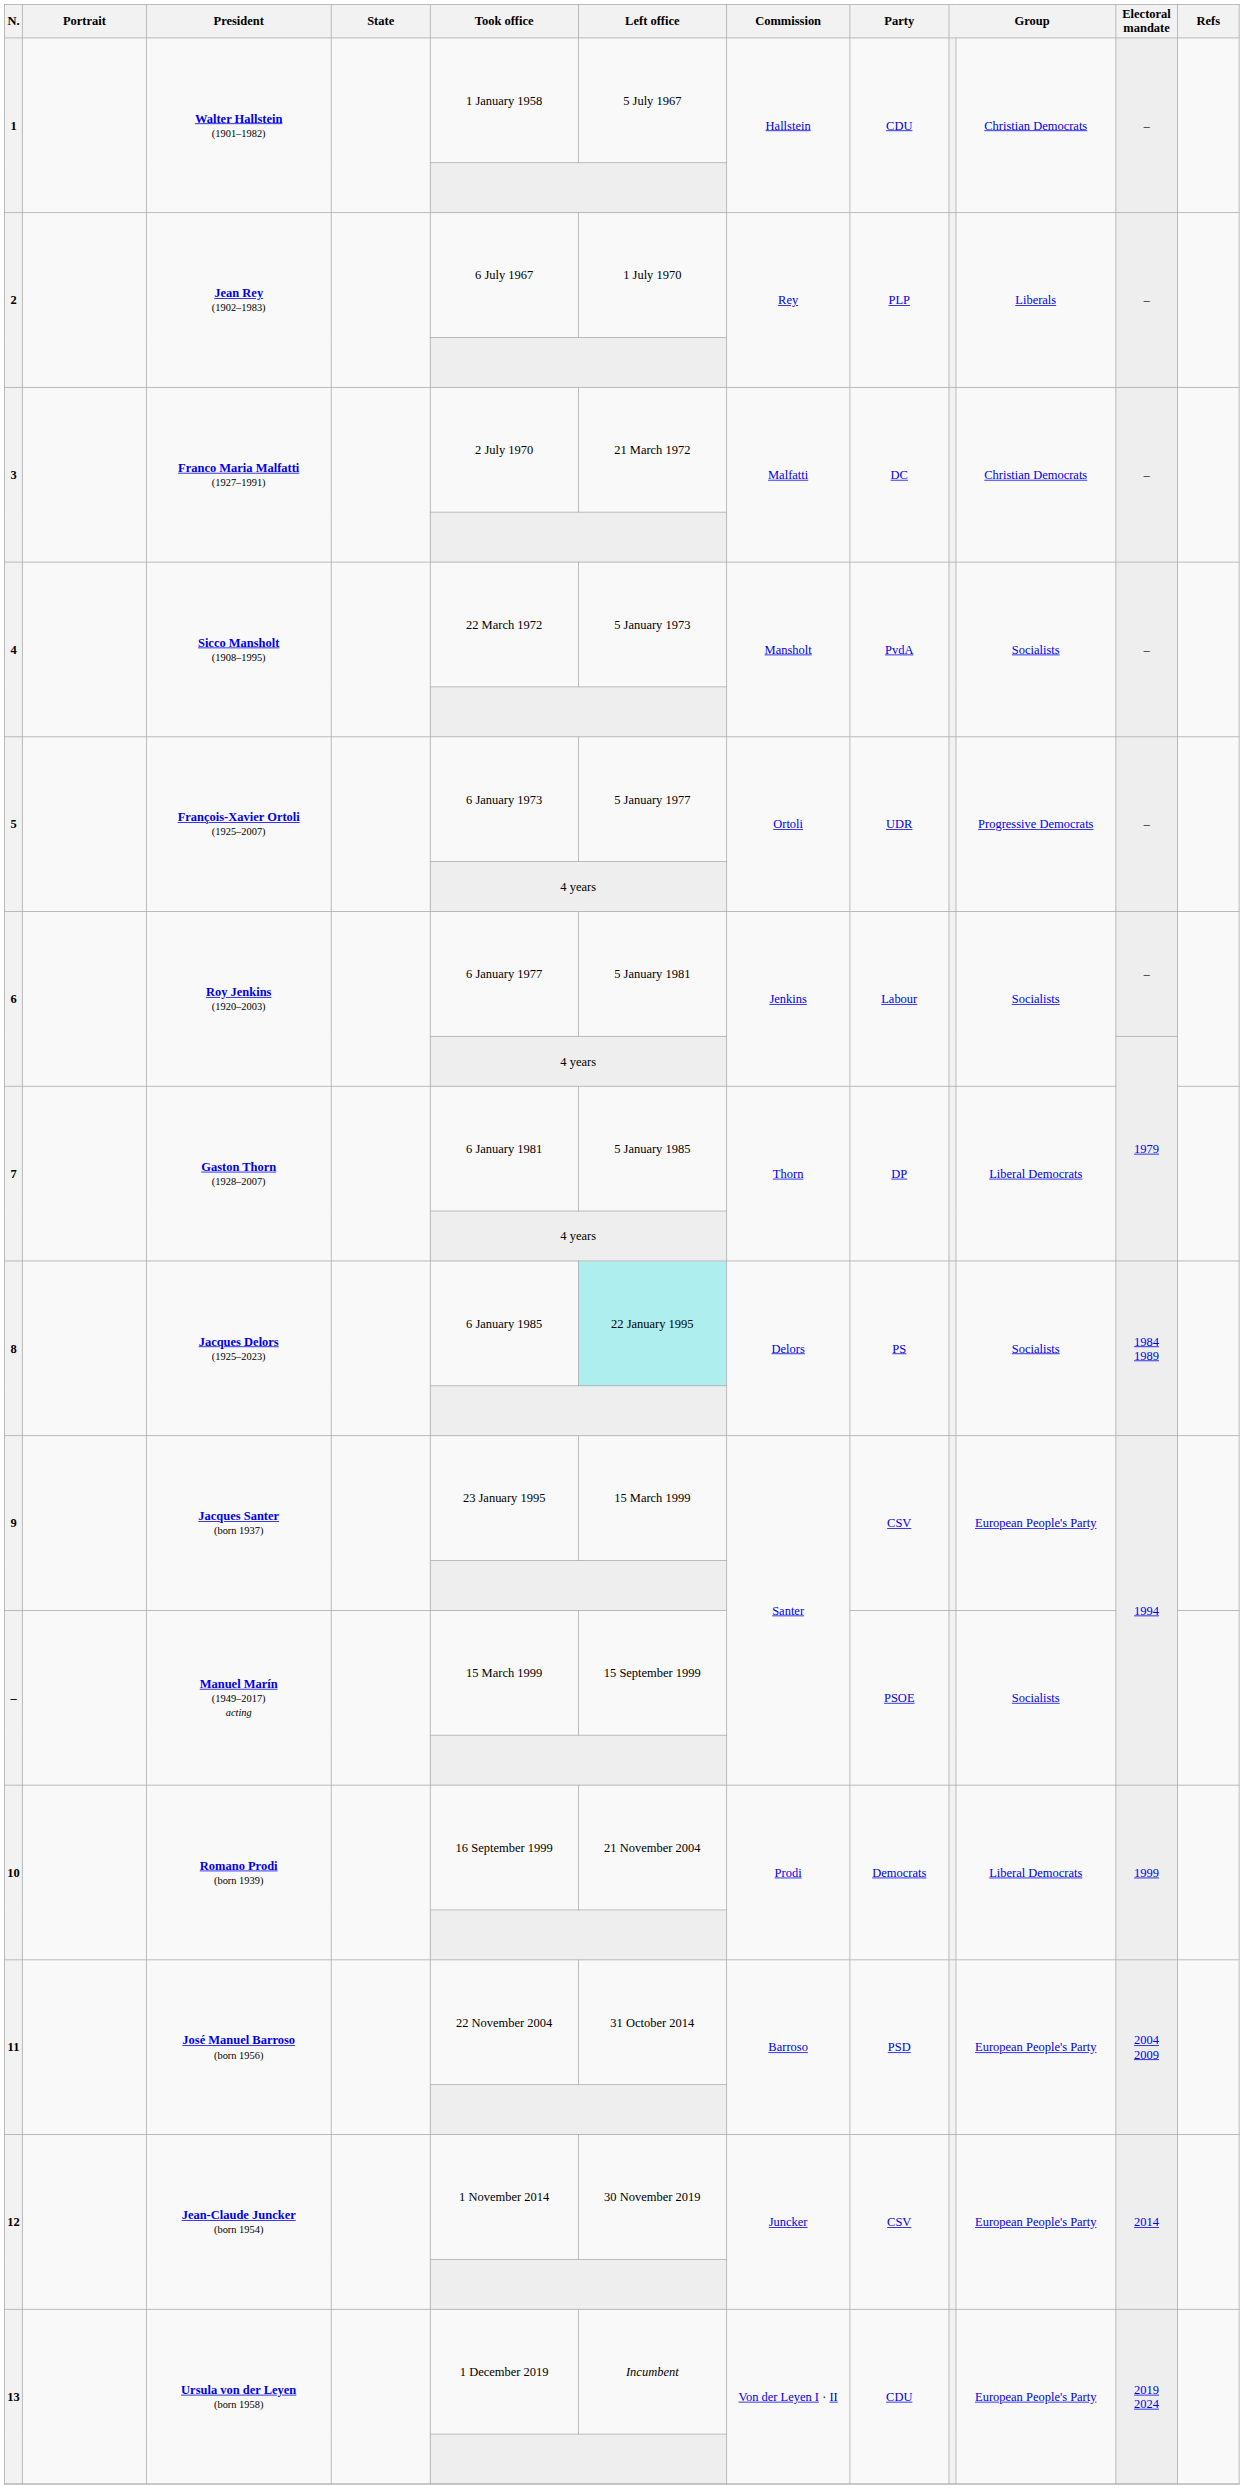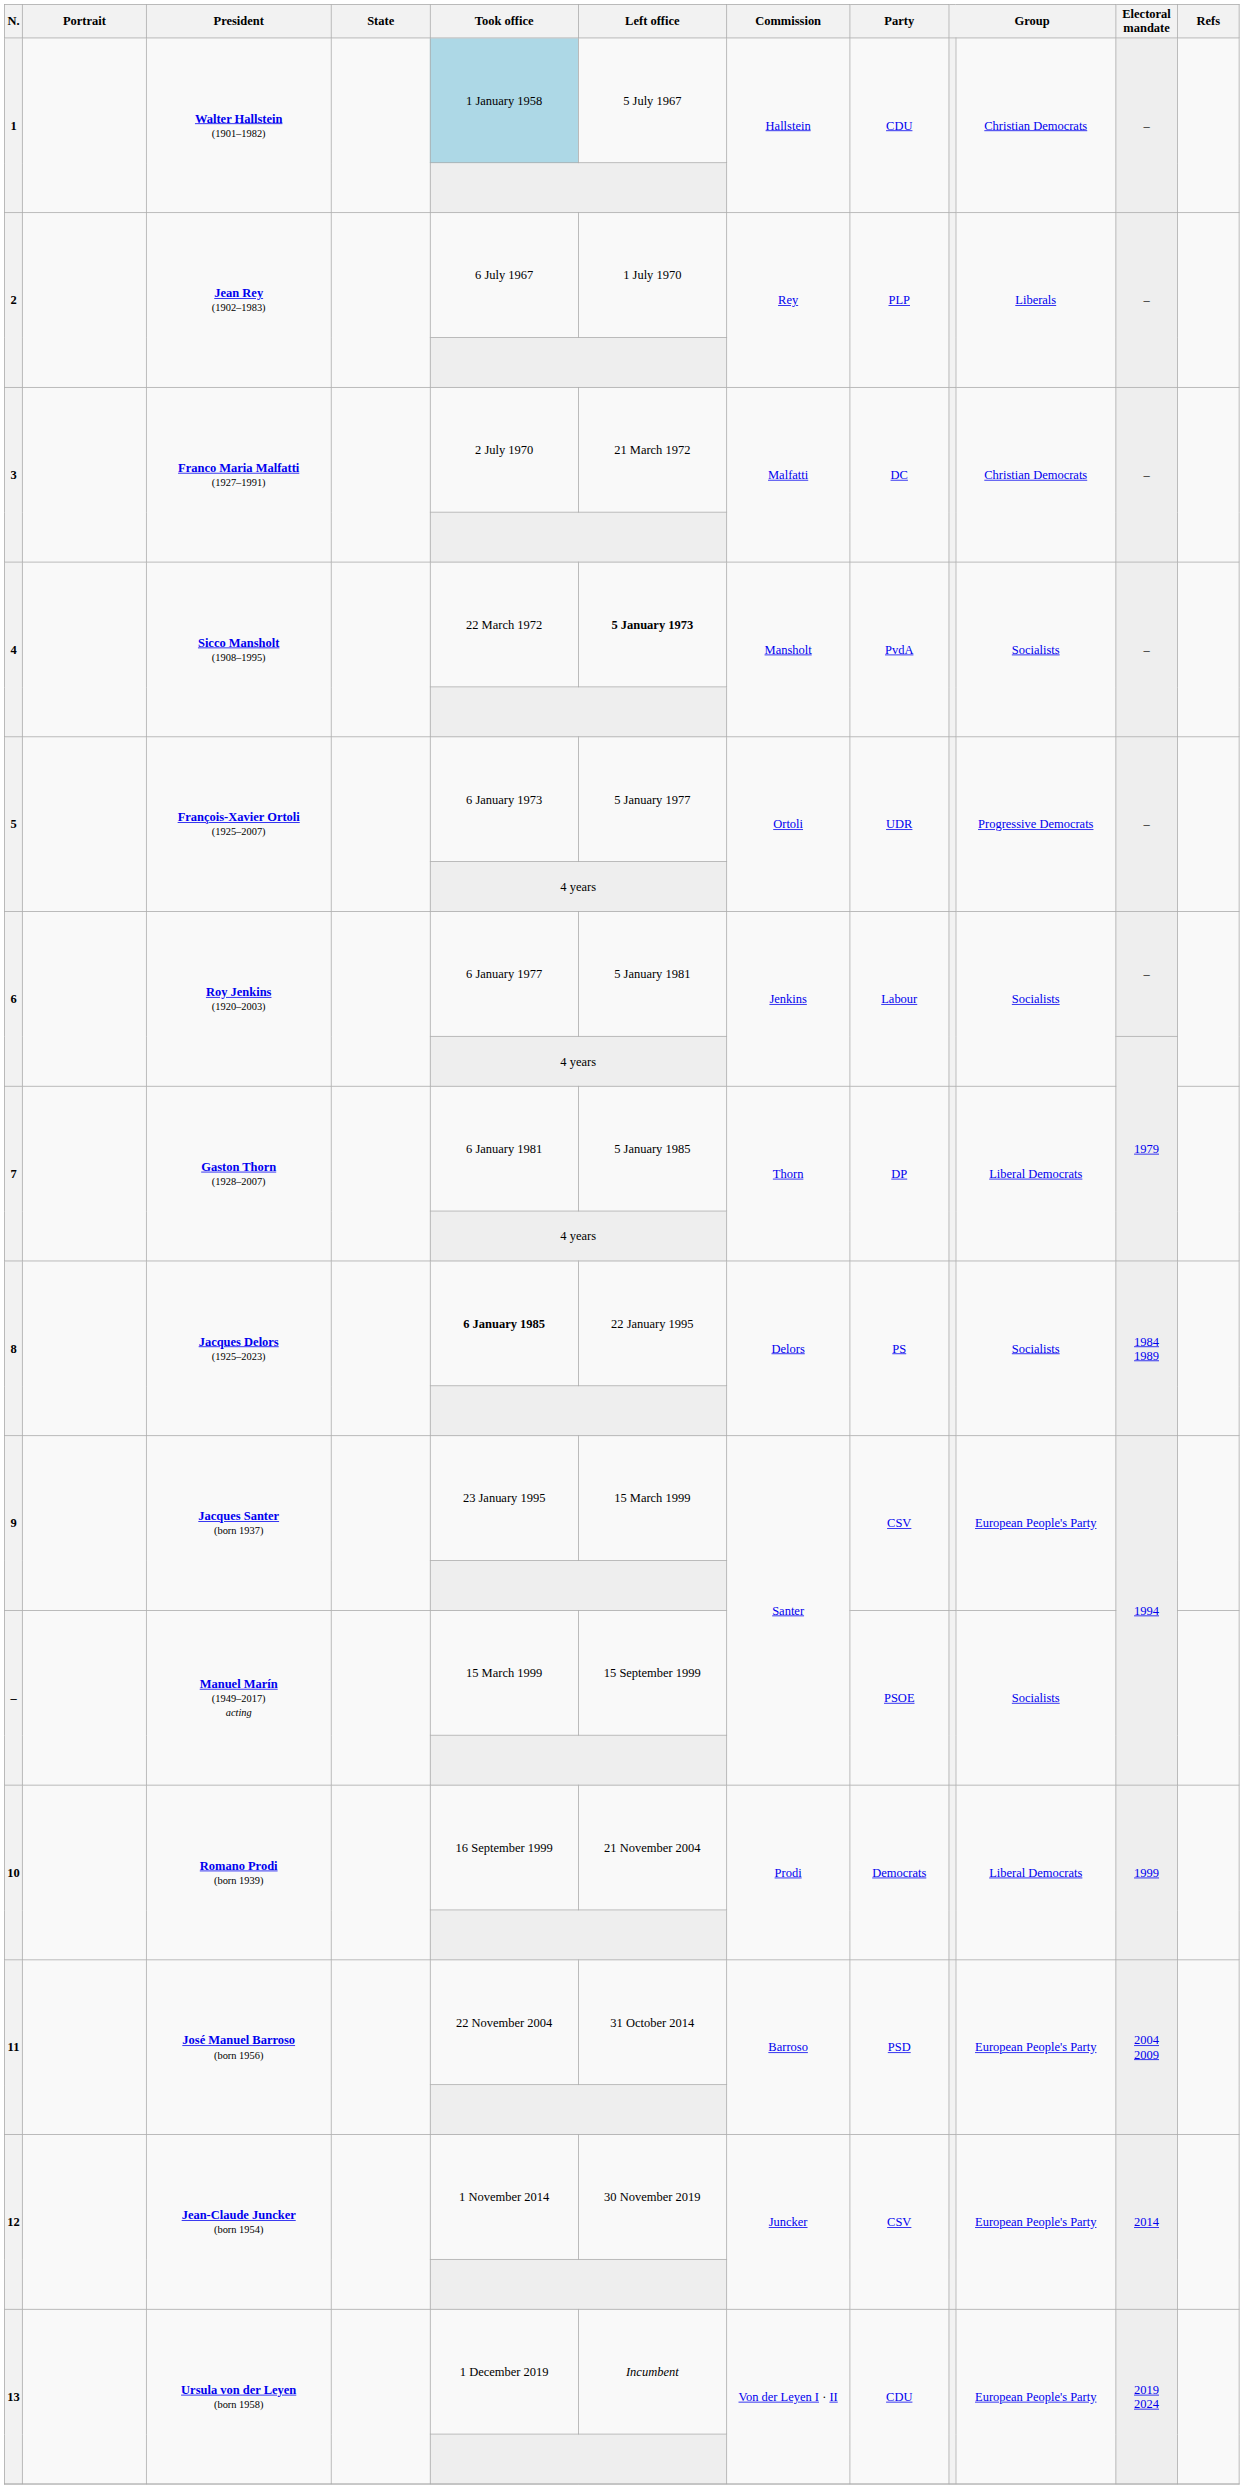(504, 100) no background -> (504, 100) lightblue background
(652, 624) normal -> (652, 624) bold
(504, 1323) normal -> (504, 1323) bold
(652, 1323) paleturquoise background -> (652, 1323) no background
